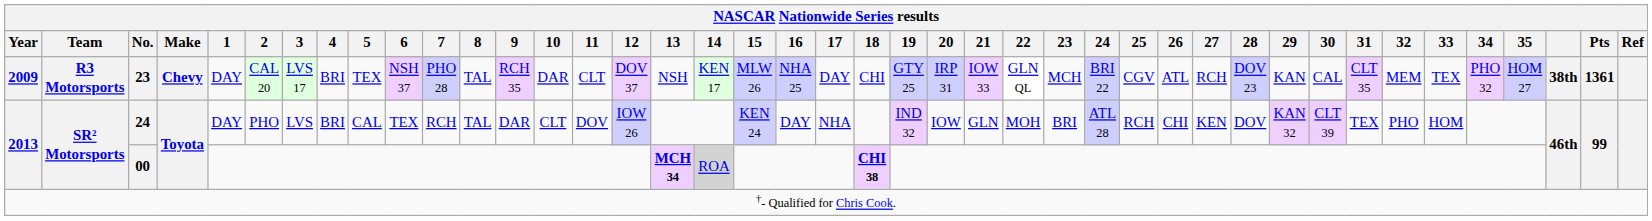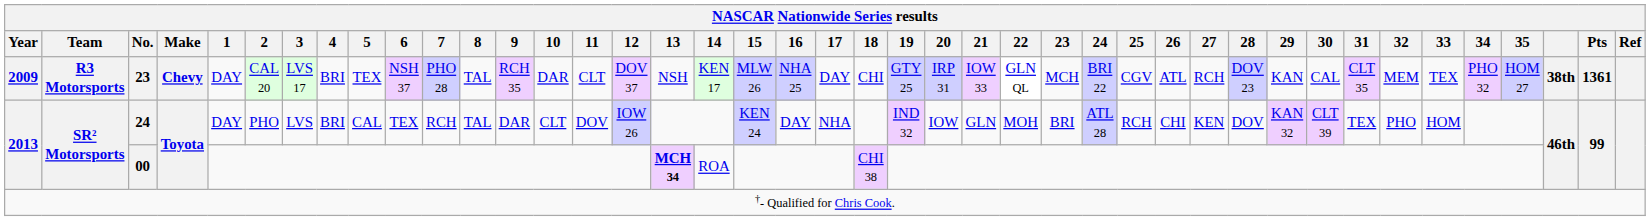(714, 166) lightgrey background -> (714, 166) no background
(872, 166) bold -> (871, 166) normal
